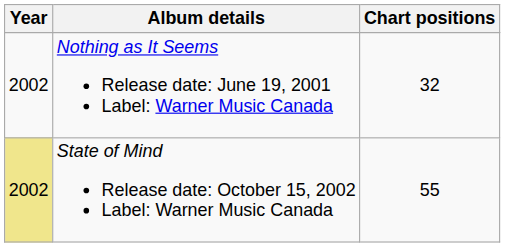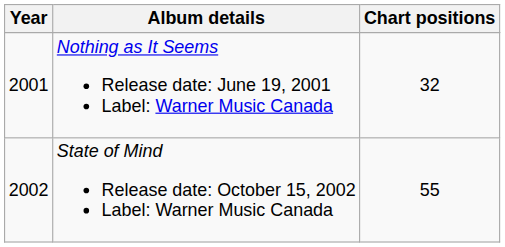(29, 85) 2002 -> (29, 85) 2001
(29, 189) khaki background -> (29, 189) no background
